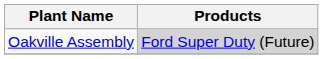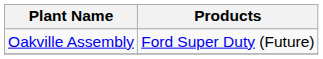(228, 41) lightgrey background -> (228, 41) no background
